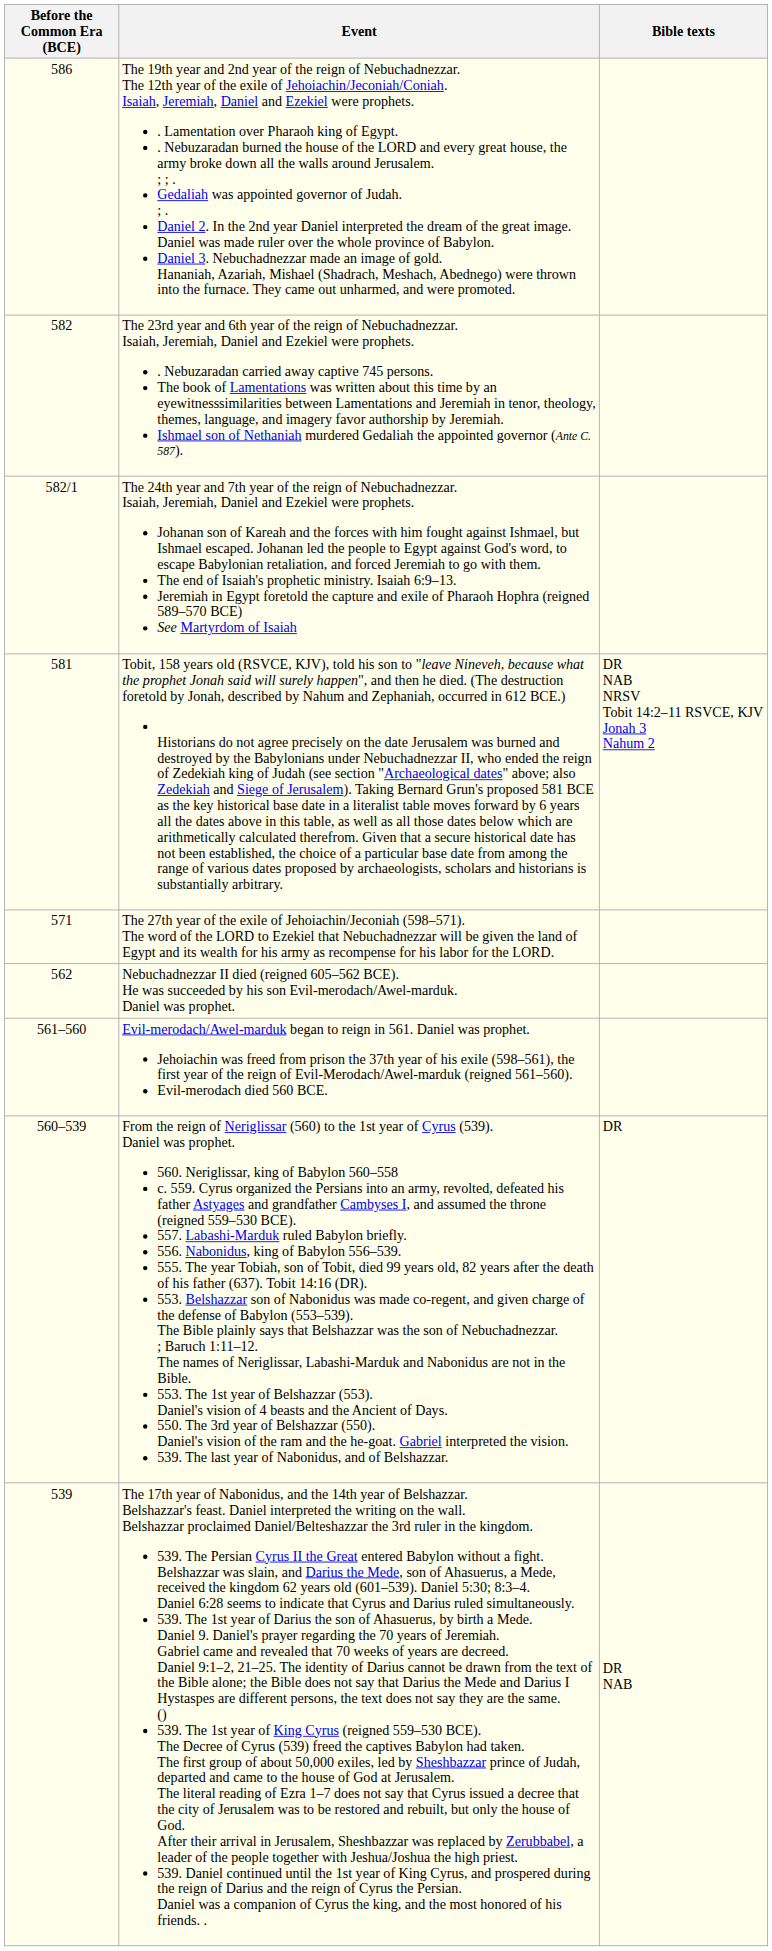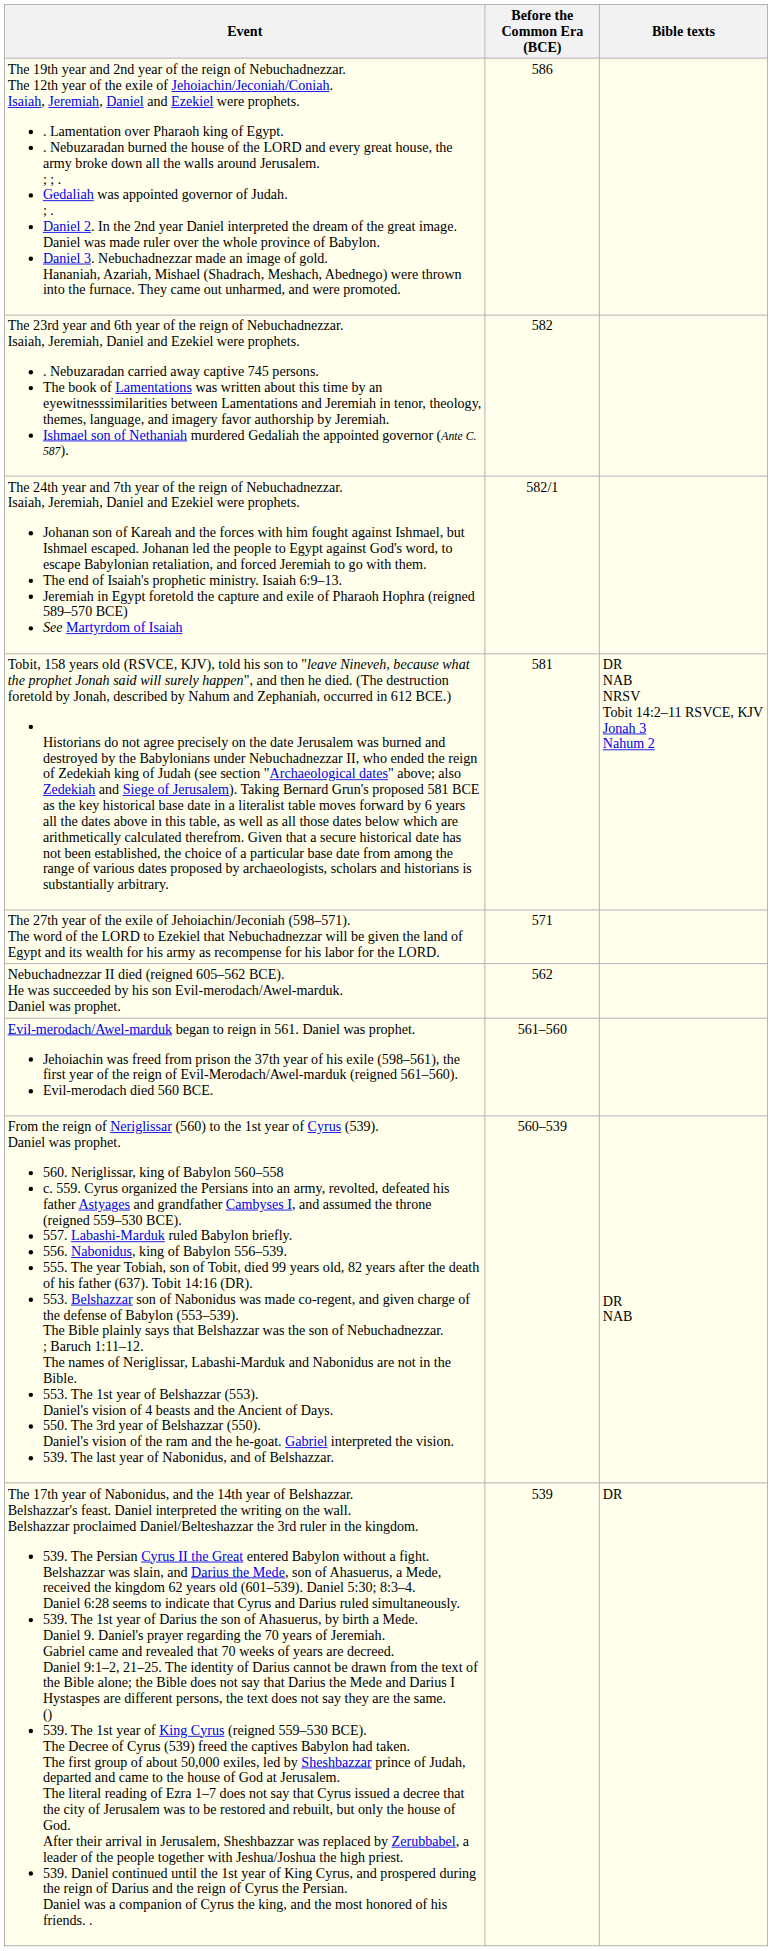columns swapped: (62, 31) <-> (359, 31)
(613, 1127) DR -> (618, 1309) DR NAB
(618, 1676) DR NAB -> (613, 1494) DR
